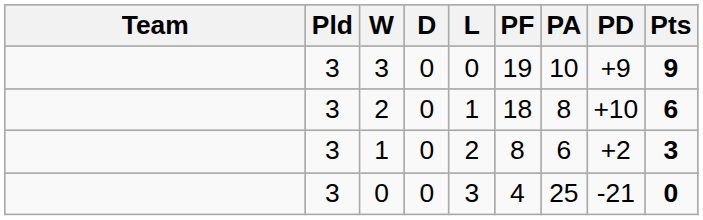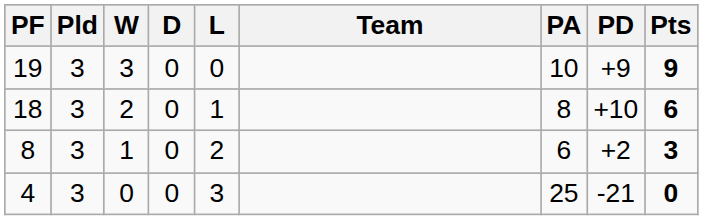columns swapped: (155, 25) <-> (517, 25)
